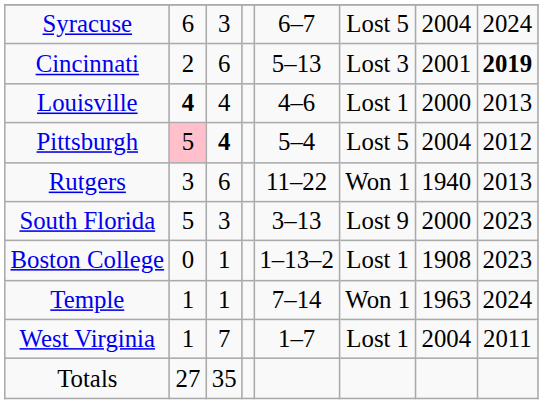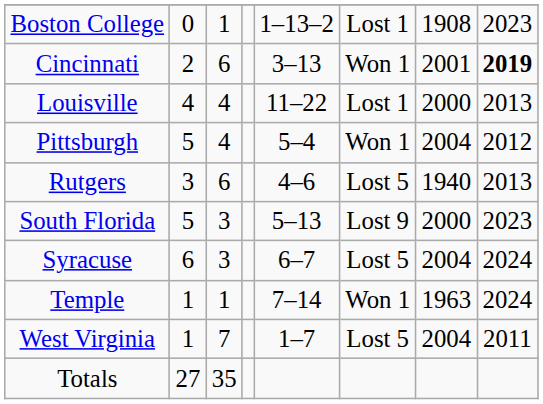rows swapped: (87, 260) <-> (87, 24)
(297, 63) 5–13 -> (297, 63) 3–13
(378, 63) Lost 3 -> (378, 63) Won 1
(188, 102) bold -> (188, 102) normal
(297, 102) 4–6 -> (297, 102) 11–22
(188, 142) pink background -> (188, 142) no background
(224, 142) bold -> (224, 142) normal
(378, 142) Lost 5 -> (378, 142) Won 1
(297, 181) 11–22 -> (297, 181) 4–6
(378, 181) Won 1 -> (378, 181) Lost 5
(297, 220) 3–13 -> (297, 220) 5–13
(378, 338) Lost 1 -> (378, 338) Lost 5
